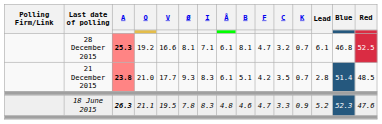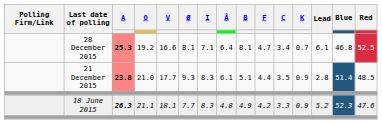(226, 48) 6.1 -> (226, 48) 6.4
(283, 48) 3.2 -> (283, 48) 3.4
(264, 77) 4.2 -> (264, 77) 4.4
(302, 77) 0.7 -> (302, 77) 0.9
(168, 105) 19.5 -> (168, 105) 18.1
(188, 105) 7.8 -> (188, 105) 7.7
(245, 105) 4.6 -> (245, 105) 4.9
(264, 105) 4.7 -> (264, 105) 4.2
